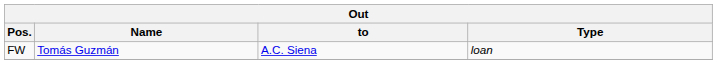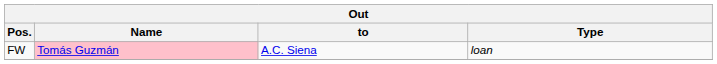(78, 51) no background -> (78, 51) pink background
